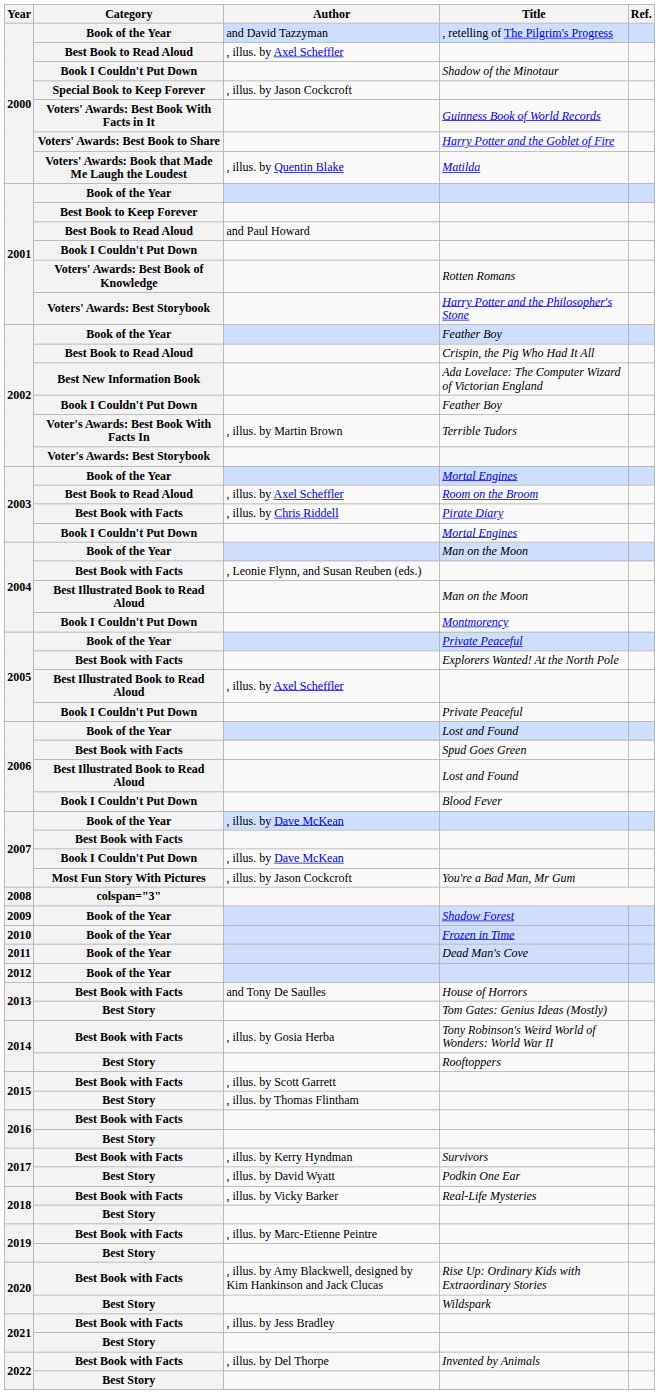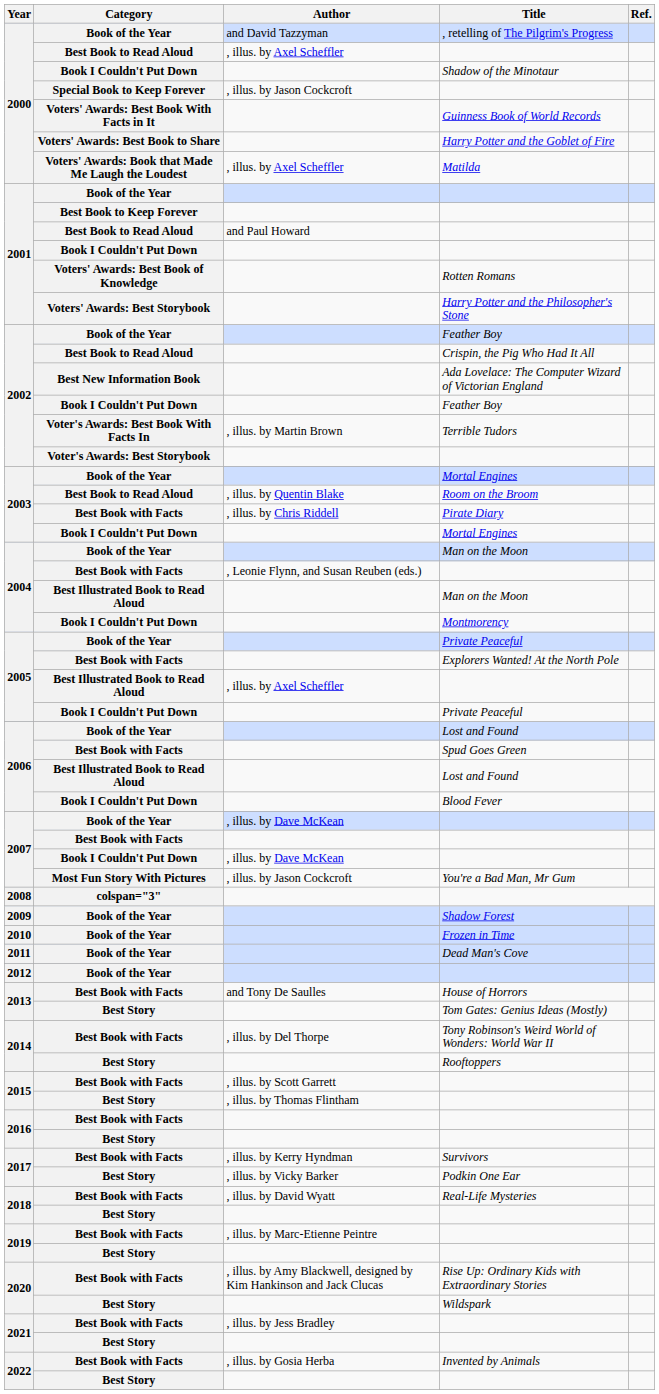(285, 167) , illus. by Quentin Blake -> (285, 167) , illus. by Axel Scheffler
(285, 494) , illus. by Axel Scheffler -> (285, 494) , illus. by Quentin Blake
(280, 1036) , illus. by Gosia Herba -> (278, 1036) , illus. by Del Thorpe
(281, 1176) , illus. by David Wyatt -> (282, 1176) , illus. by Vicky Barker
(282, 1195) , illus. by Vicky Barker -> (281, 1195) , illus. by David Wyatt
(278, 1361) , illus. by Del Thorpe -> (280, 1361) , illus. by Gosia Herba
